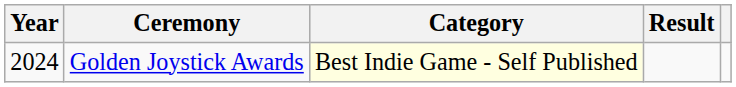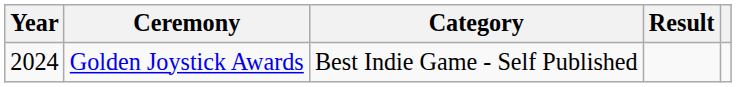(476, 61) lightyellow background -> (476, 61) no background
